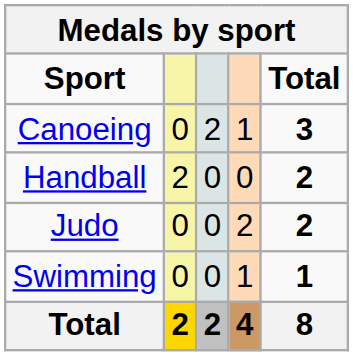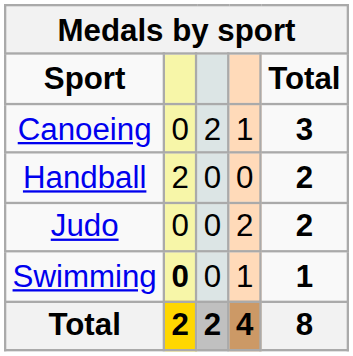(180, 276) normal -> (180, 276) bold
